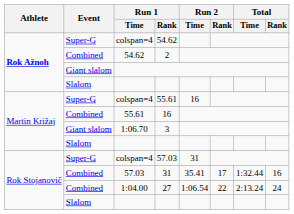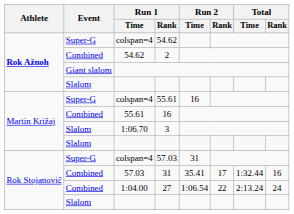(89, 129) Giant slalom -> (78, 129) Slalom
